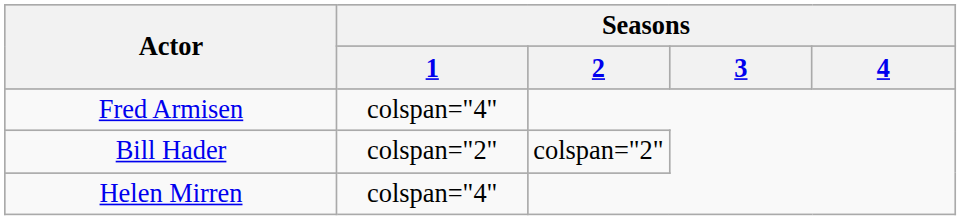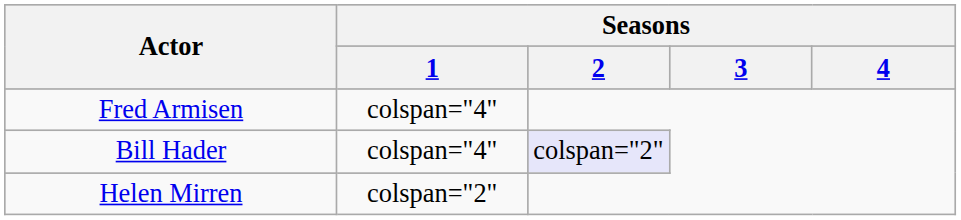(432, 151) colspan="2" -> (432, 151) colspan="4"
(598, 151) no background -> (598, 151) lavender background
(432, 192) colspan="4" -> (432, 192) colspan="2"
